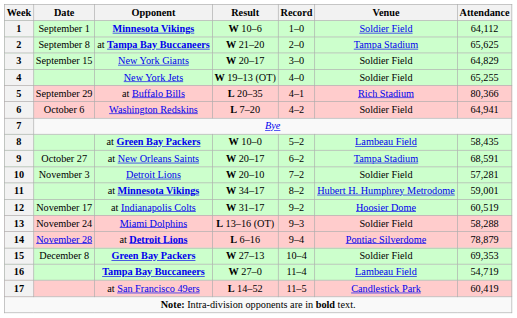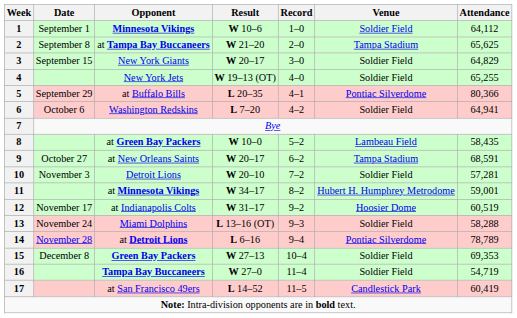(386, 93) Rich Stadium -> (386, 93) Pontiac Silverdome
(485, 239) 78,879 -> (485, 239) 78,789
(386, 272) Lambeau Field -> (386, 272) Soldier Field
